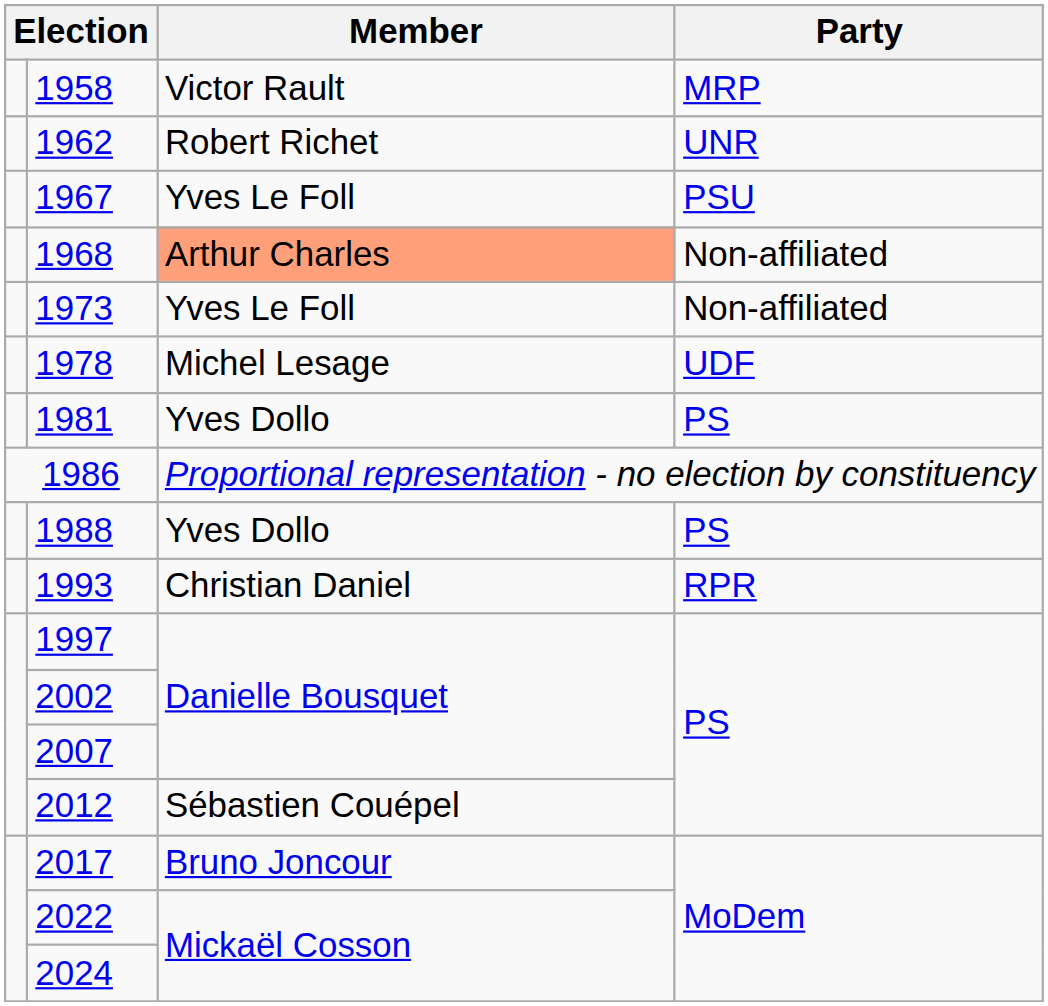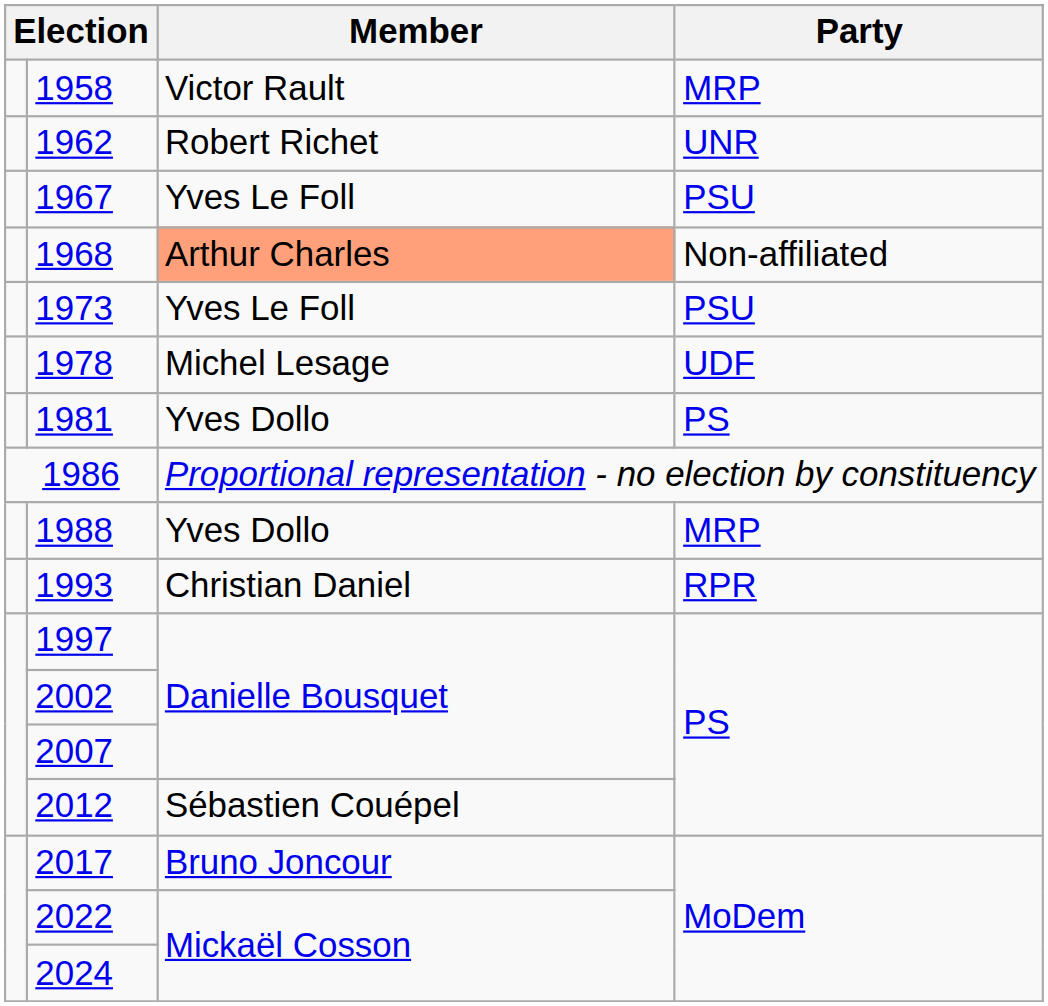(786, 308) Non-affiliated -> (719, 308) PSU
(706, 530) PS -> (722, 530) MRP
